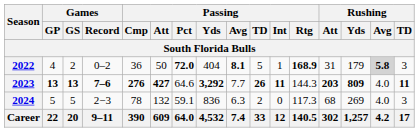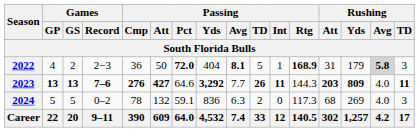(102, 65) 0–2 -> (102, 65) 2−3
(102, 100) 2−3 -> (102, 100) 0–2
